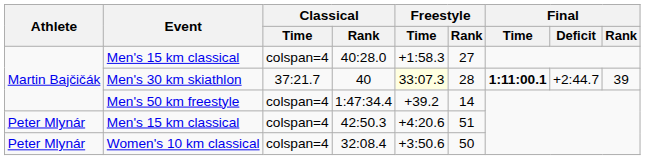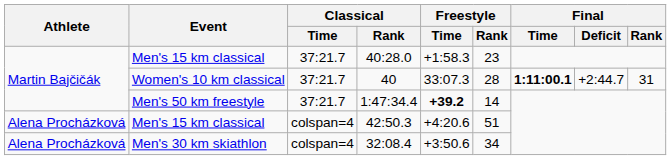(297, 58) colspan=4 -> (322, 58) 37:21.7
(467, 58) 27 -> (492, 58) 23
(174, 79) Men's 30 km skiathlon -> (208, 79) Women's 10 km classical
(422, 79) lightyellow background -> (447, 79) no background
(621, 79) 39 -> (646, 79) 31
(297, 101) colspan=4 -> (322, 101) 37:21.7
(422, 101) normal -> (447, 101) bold
(46, 123) Peter Mlynár -> (67, 123) Alena Procházková
(46, 144) Peter Mlynár -> (67, 144) Alena Procházková
(183, 144) Women's 10 km classical -> (199, 144) Men's 30 km skiathlon
(467, 144) 50 -> (492, 144) 34
